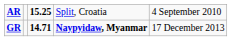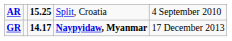(41, 28) 14.71 -> (41, 28) 14.17
